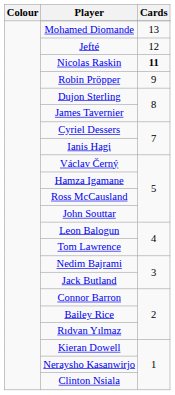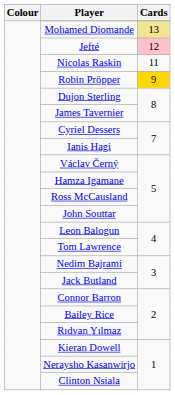(154, 29) no background -> (154, 29) khaki background
(154, 46) no background -> (154, 46) pink background
(154, 63) bold -> (154, 63) normal
(154, 79) no background -> (154, 79) gold background
